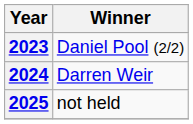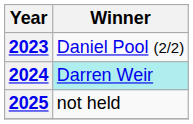(105, 75) no background -> (105, 75) paleturquoise background
